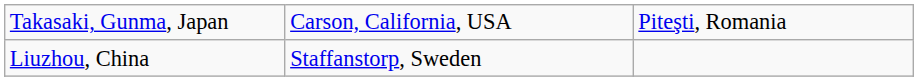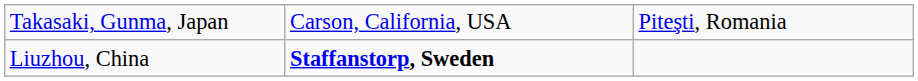(386, 57) normal -> (392, 57) bold
